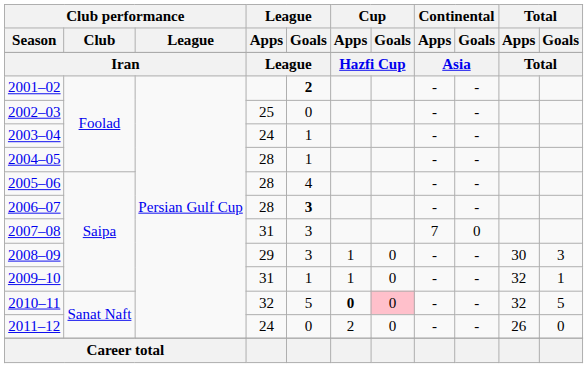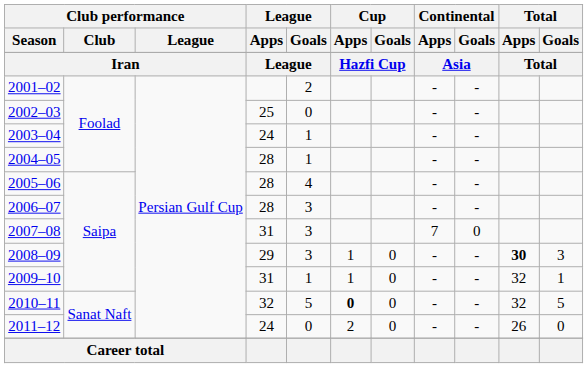(308, 87) bold -> (308, 87) normal
(308, 207) bold -> (308, 207) normal
(519, 254) normal -> (519, 254) bold
(393, 302) pink background -> (393, 302) no background
